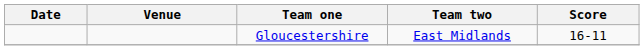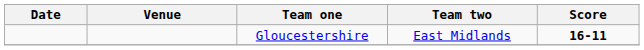(588, 35) normal -> (588, 35) bold
